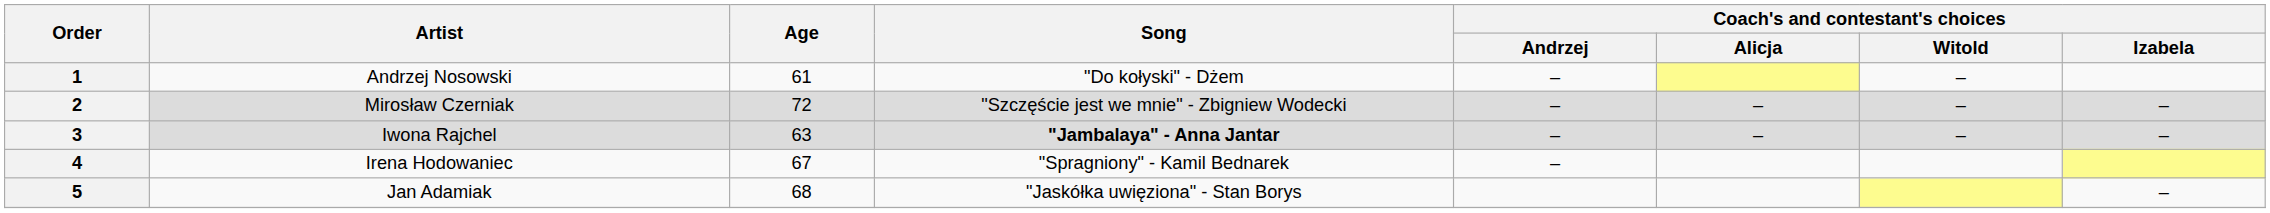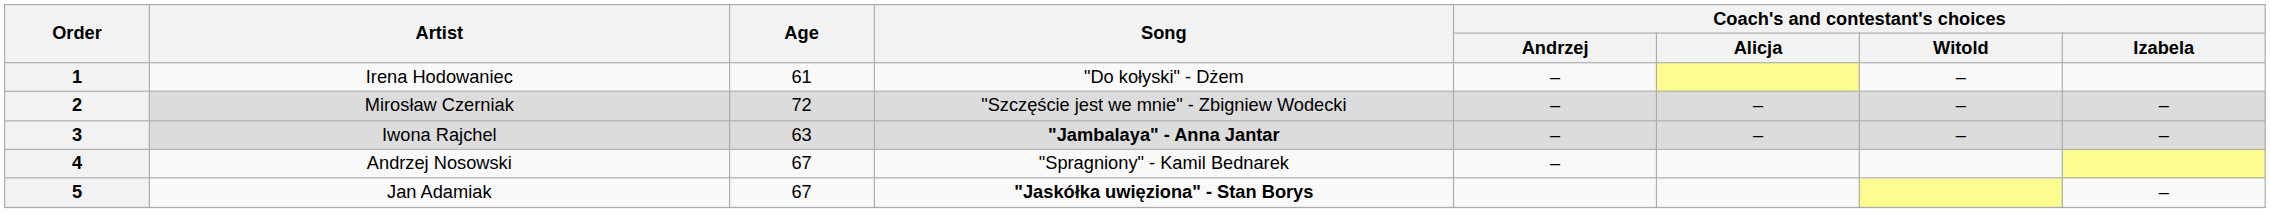(439, 76) Andrzej Nosowski -> (439, 76) Irena Hodowaniec
(439, 163) Irena Hodowaniec -> (439, 163) Andrzej Nosowski
(802, 192) 68 -> (802, 192) 67
(1164, 192) normal -> (1164, 192) bold
